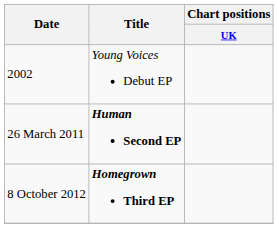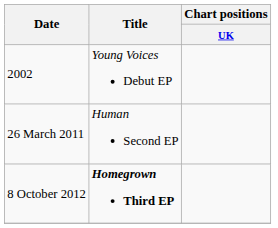(137, 127) bold -> (135, 127) normal
